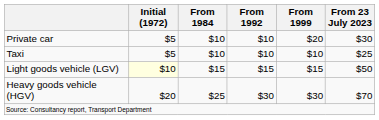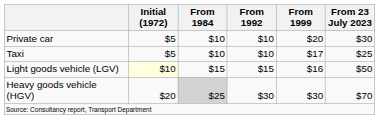(315, 54) $10 -> (315, 54) $17
(315, 69) $15 -> (315, 69) $16
(217, 96) no background -> (217, 96) lightgrey background
